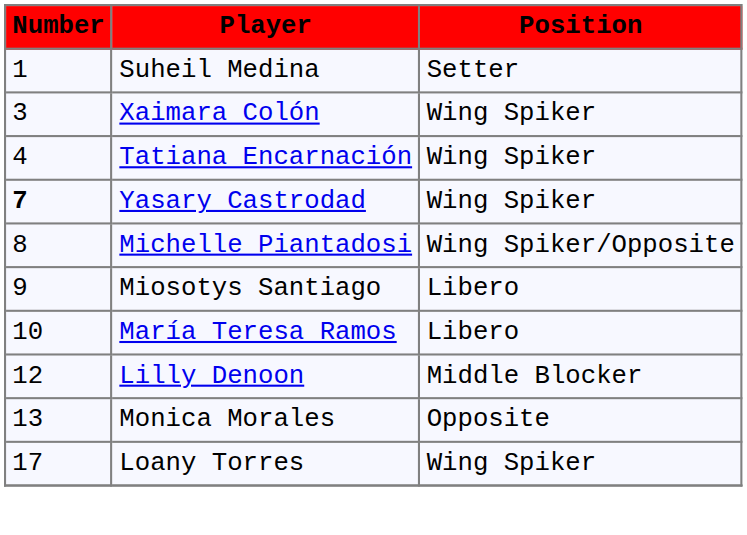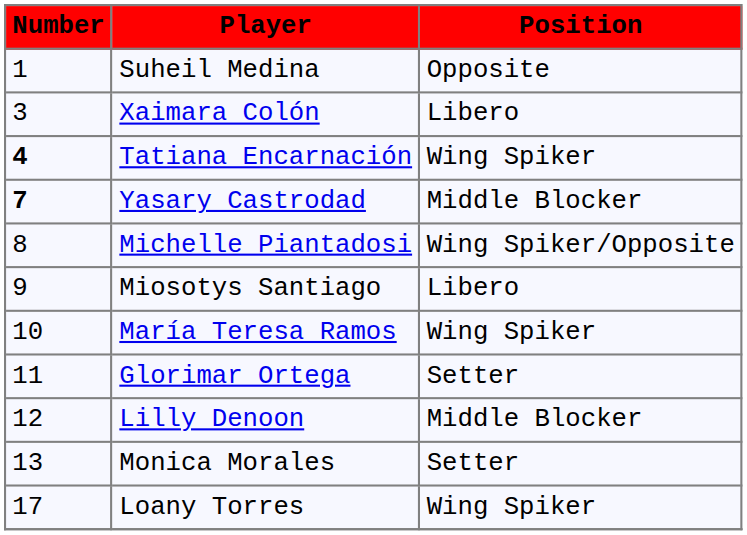(473, 71) Setter -> (488, 71) Opposite
(511, 114) Wing Spiker -> (473, 114) Libero
(20, 158) normal -> (20, 158) bold
(511, 202) Wing Spiker -> (535, 202) Middle Blocker
(473, 333) Libero -> (511, 333) Wing Spiker
+ row: (235, 376)
(488, 420) Opposite -> (473, 464) Setter
